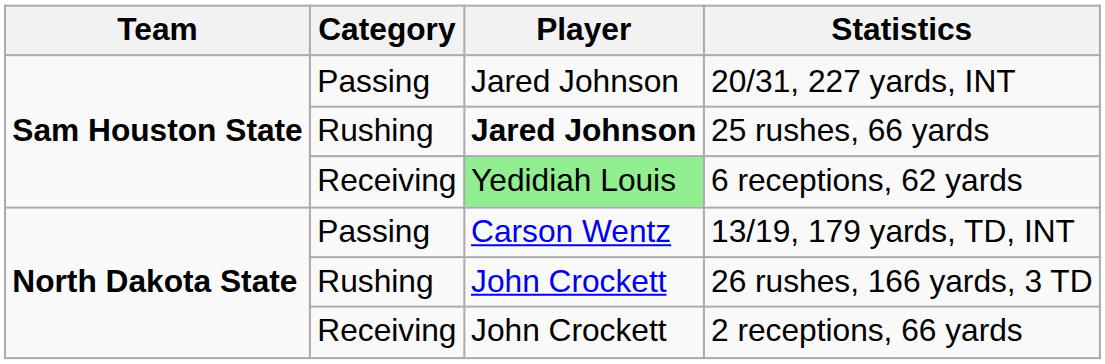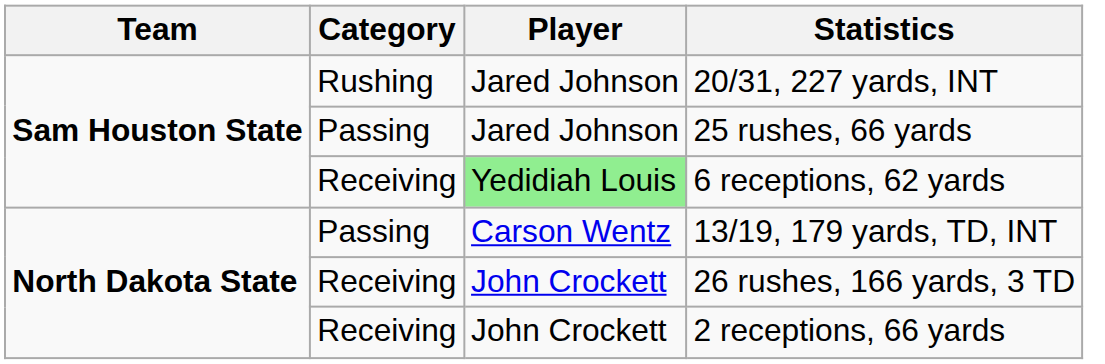(374, 80) Passing -> (375, 80) Rushing
(375, 130) Rushing -> (374, 130) Passing
(584, 130) bold -> (575, 130) normal
(375, 281) Rushing -> (387, 281) Receiving
